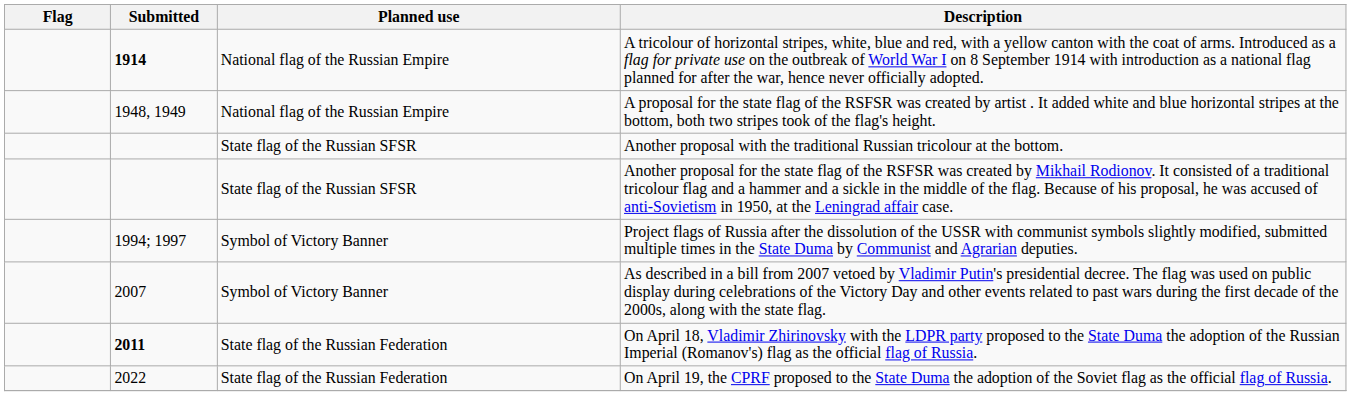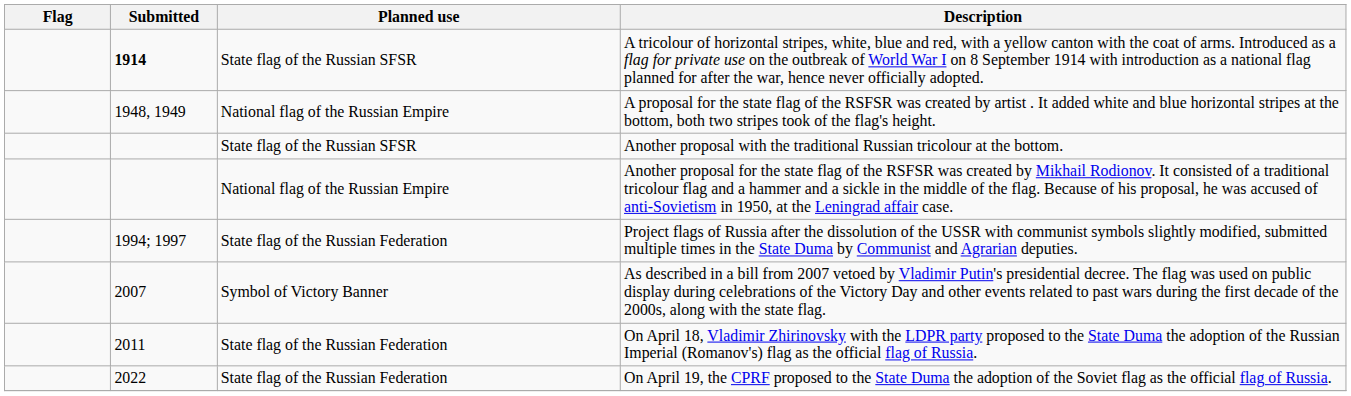(335, 60) National flag of the Russian Empire -> (319, 60) State flag of the Russian SFSR
(319, 188) State flag of the Russian SFSR -> (335, 188) National flag of the Russian Empire
(304, 240) Symbol of Victory Banner -> (334, 240) State flag of the Russian Federation
(130, 344) bold -> (130, 344) normal
